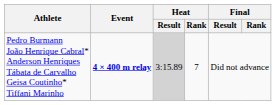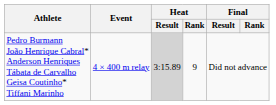(122, 67) bold -> (121, 67) normal
(196, 67) 7 -> (195, 67) 9
